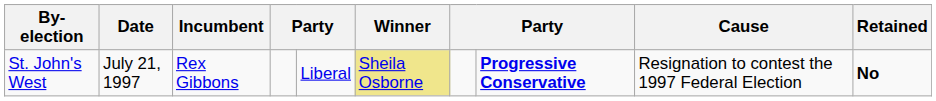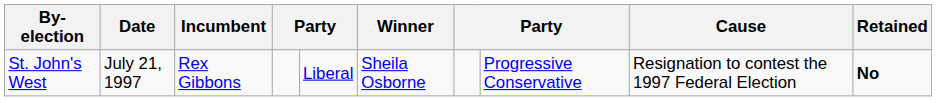(391, 72) khaki background -> (393, 72) no background
(533, 72) bold -> (533, 72) normal
